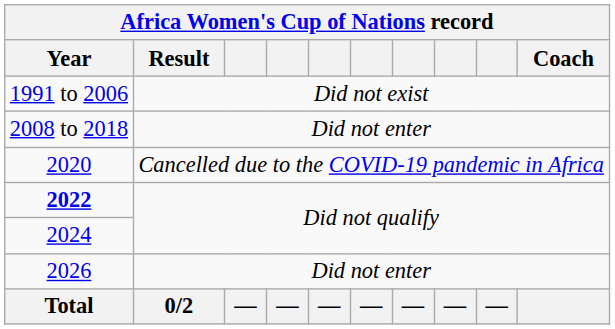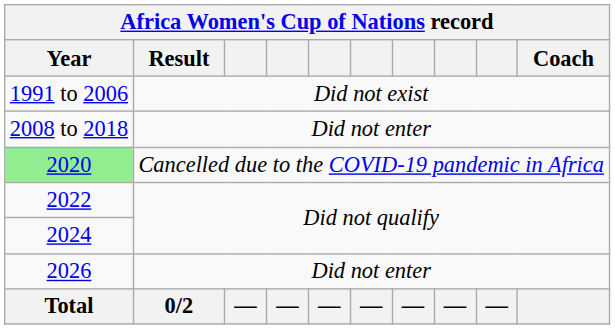(69, 164) no background -> (69, 164) lightgreen background
(69, 199) bold -> (69, 199) normal
